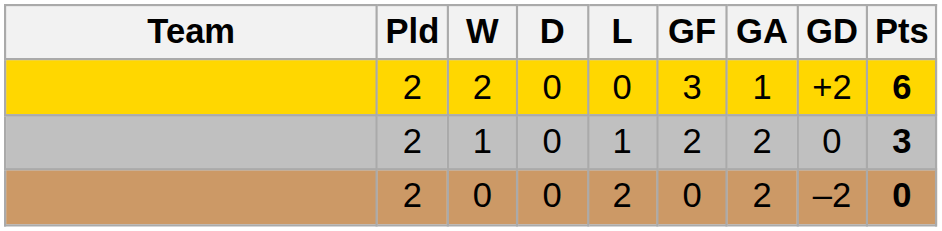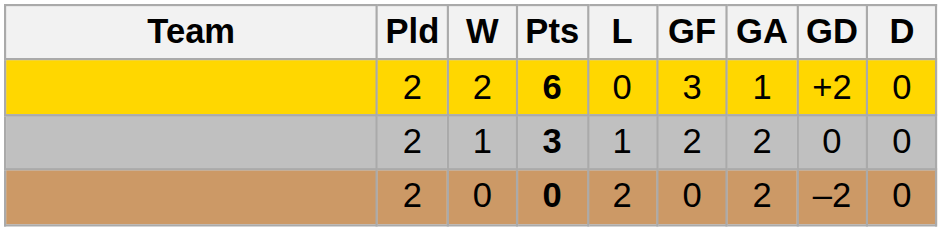columns swapped: (552, 31) <-> (902, 31)
